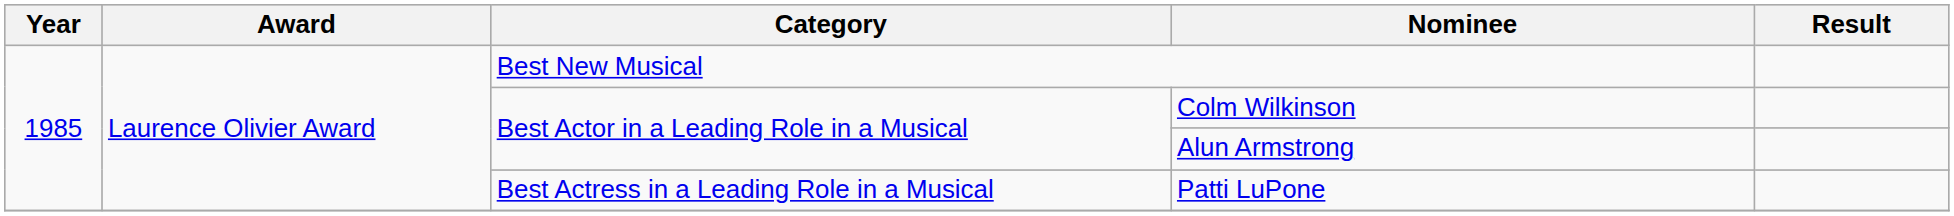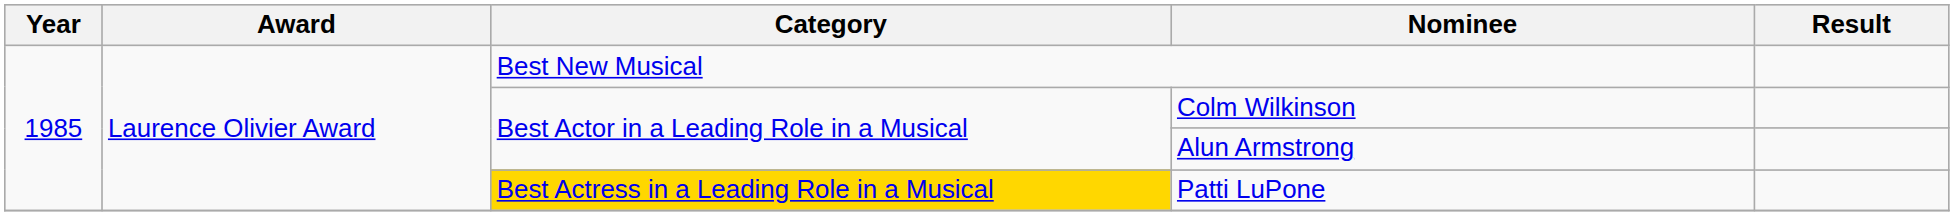(745, 189) no background -> (745, 189) gold background
